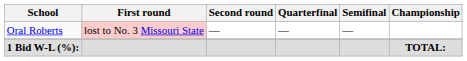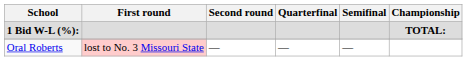rows swapped: (35, 30) <-> (43, 47)
